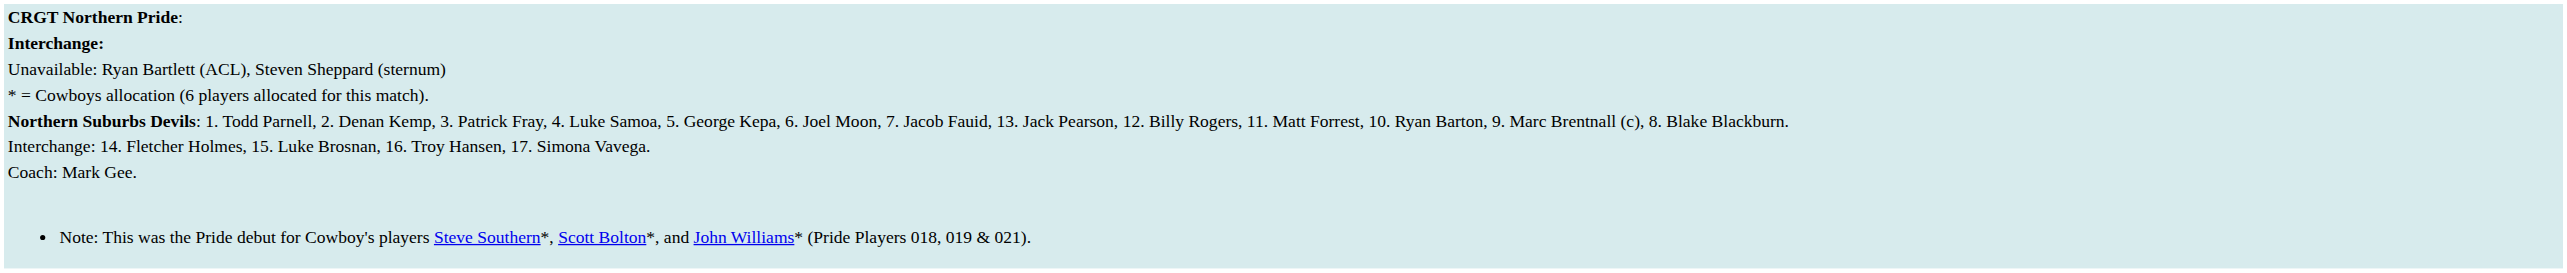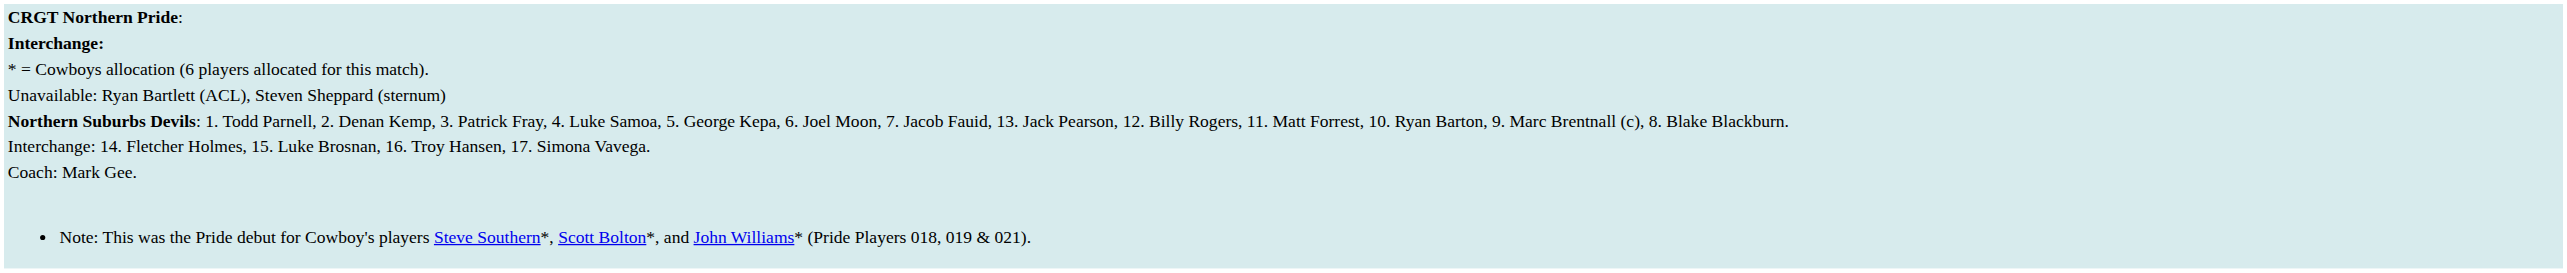(227, 69) Unavailable: Ryan Bartlett (ACL), Steven Sheppard (sternum) -> (218, 69) * = Cowboys allocation (6 players allocated for this match).
(218, 95) * = Cowboys allocation (6 players allocated for this match). -> (227, 95) Unavailable: Ryan Bartlett (ACL), Steven Sheppard (sternum)
